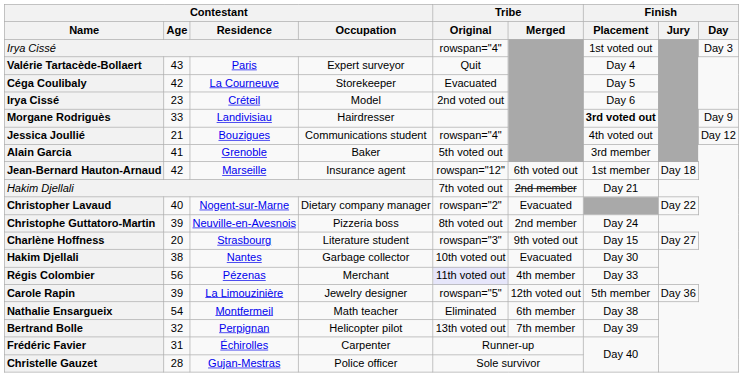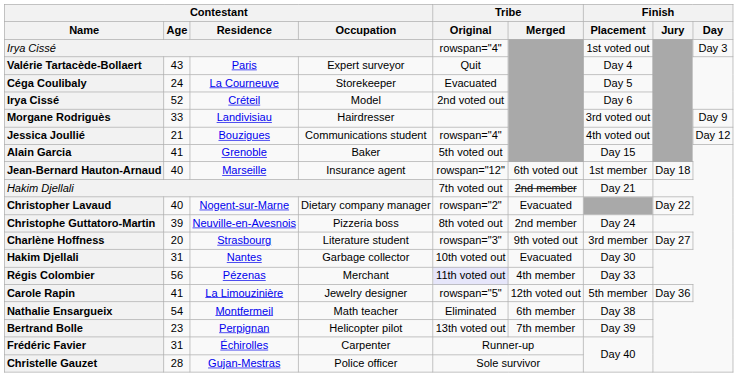(177, 83) 42 -> (177, 83) 24
(177, 100) 23 -> (177, 100) 52
(621, 118) bold -> (618, 118) normal
(621, 153) 3rd member -> (618, 153) Day 15
(177, 170) 42 -> (177, 170) 40
(621, 240) Day 15 -> (618, 240) 3rd member
(177, 258) 38 -> (177, 258) 31
(177, 293) 39 -> (177, 293) 41
(177, 328) 32 -> (177, 328) 23
